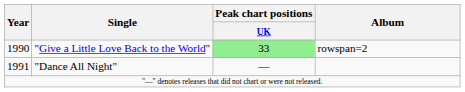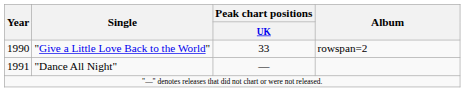(264, 48) lightgreen background -> (264, 48) no background
